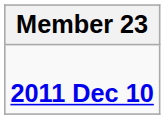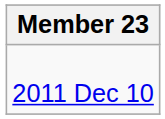(82, 93) bold -> (83, 93) normal
